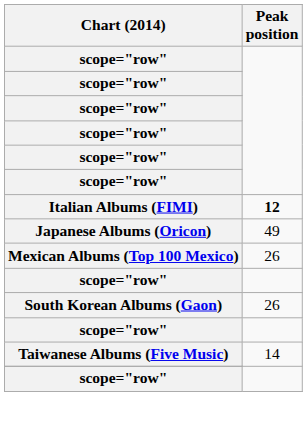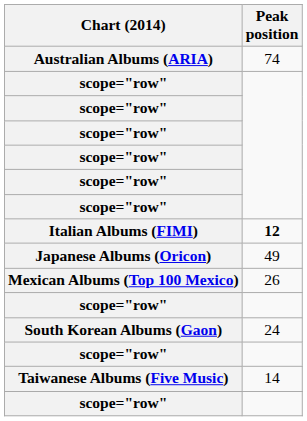+ row: (123, 58)
(272, 305) 26 -> (272, 329) 24
